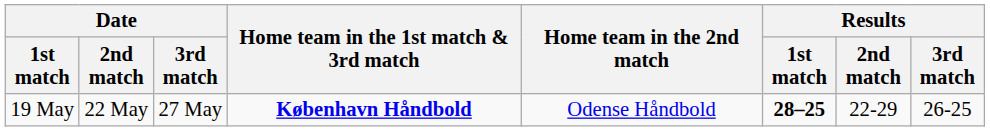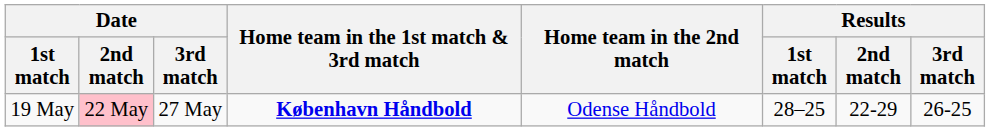(116, 109) no background -> (116, 109) pink background
(799, 109) bold -> (799, 109) normal
